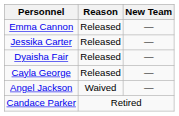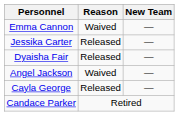(101, 27) Released -> (101, 27) Waived
rows swapped: (41, 73) <-> (41, 88)
